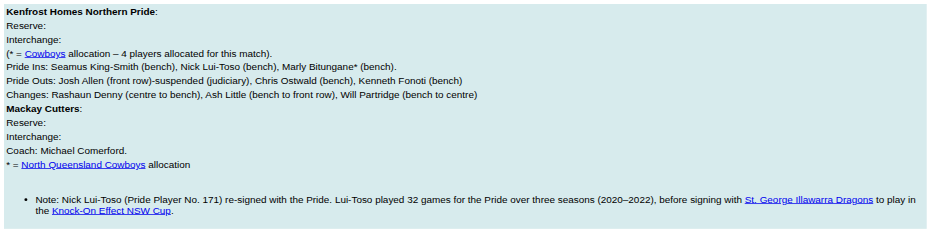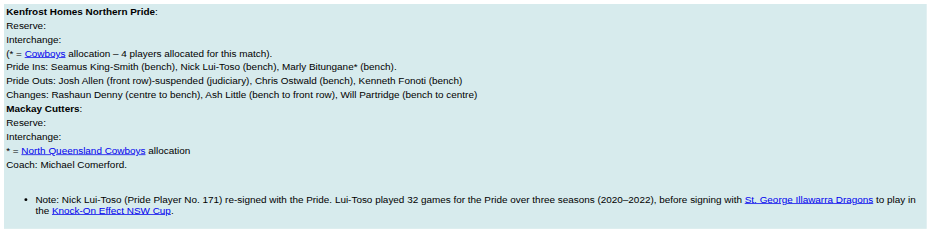(67, 150) Coach: Michael Comerford. -> (98, 150) * = North Queensland Cowboys allocation
(98, 164) * = North Queensland Cowboys allocation -> (67, 164) Coach: Michael Comerford.
